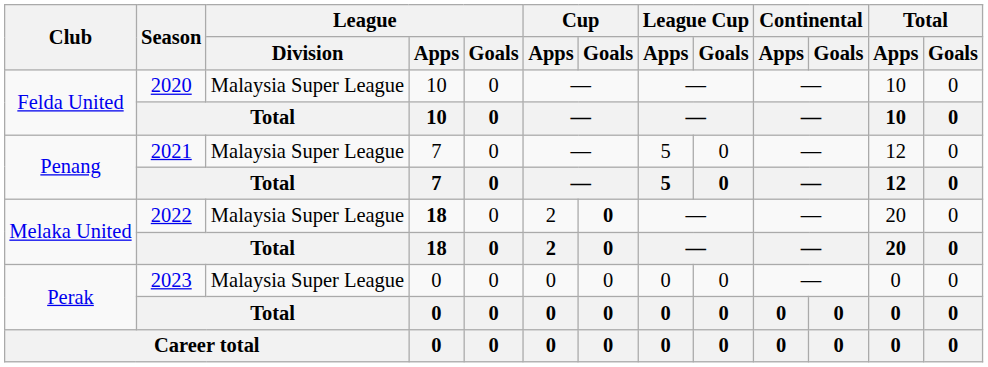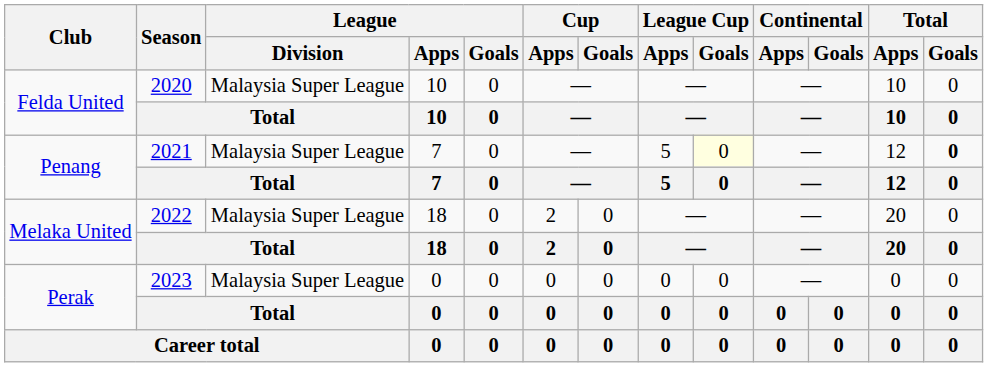(724, 150) no background -> (724, 150) lightyellow background
(953, 150) normal -> (953, 150) bold
(436, 215) bold -> (436, 215) normal
(608, 215) bold -> (608, 215) normal
